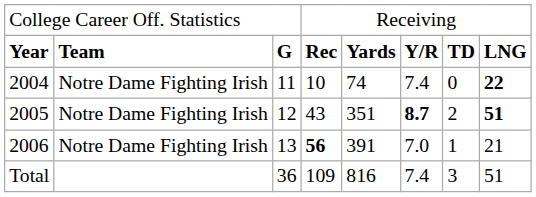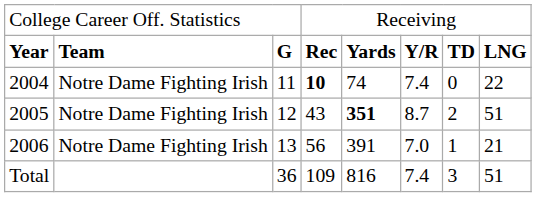(315, 82) normal -> (315, 82) bold
(494, 82) bold -> (494, 82) normal
(361, 113) normal -> (361, 113) bold
(417, 113) bold -> (417, 113) normal
(494, 113) bold -> (494, 113) normal
(315, 144) bold -> (315, 144) normal
